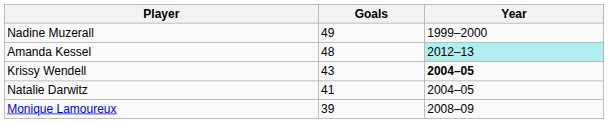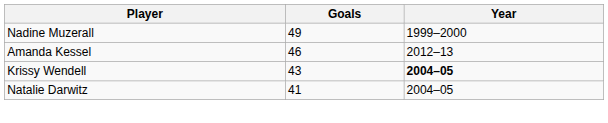(328, 52) 48 -> (295, 52) 46
(451, 52) paleturquoise background -> (430, 52) no background
- row: (62, 109)
